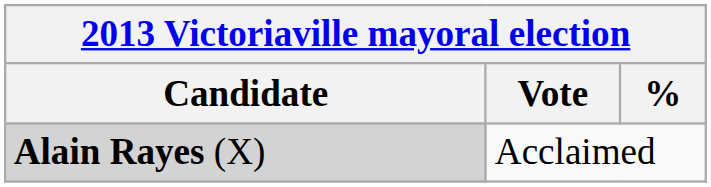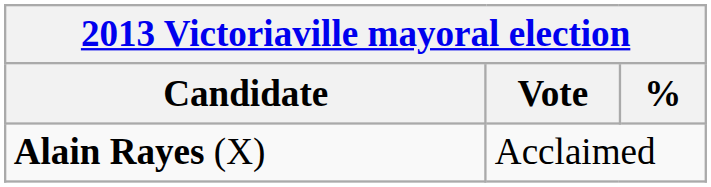(140, 151) lightgrey background -> (140, 151) no background
